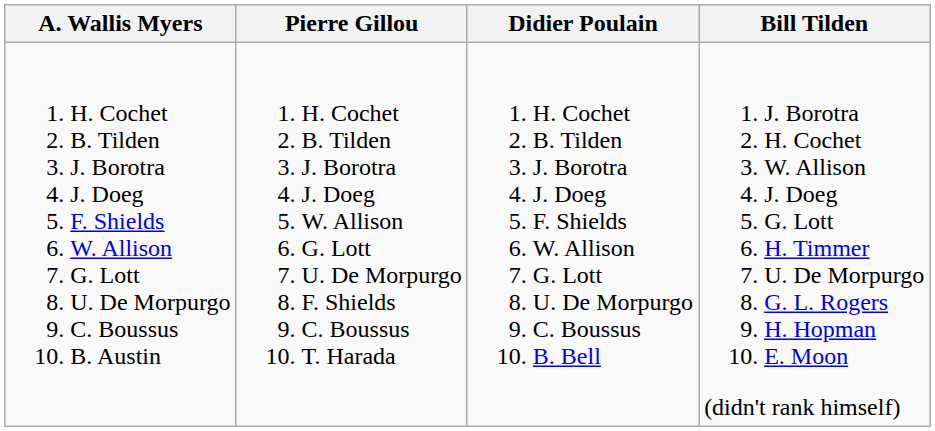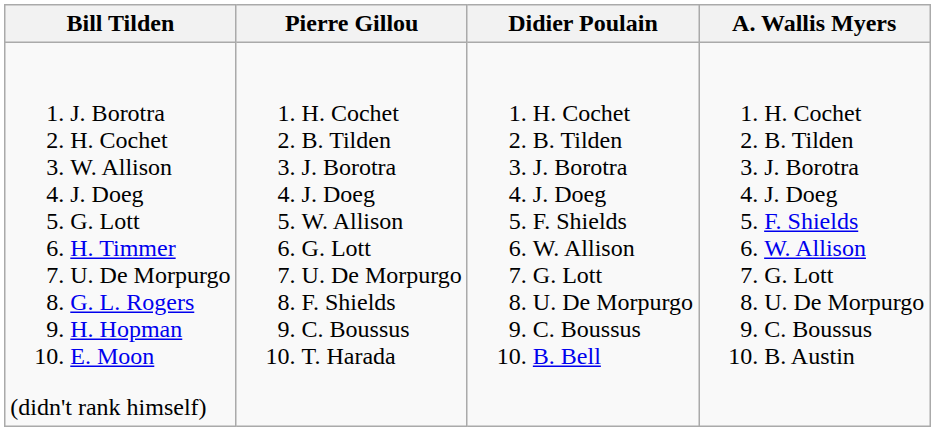columns swapped: (120, 23) <-> (814, 23)
